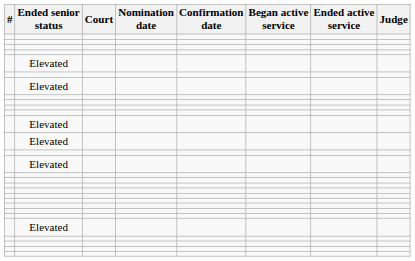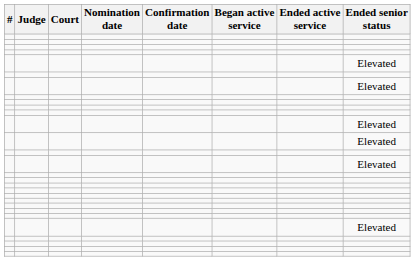columns swapped: (394, 19) <-> (49, 19)
